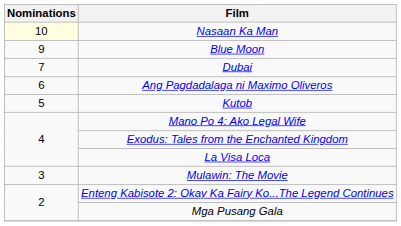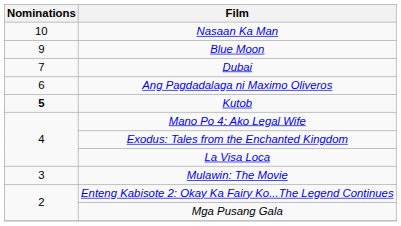(41, 31) lightyellow background -> (41, 31) no background
(41, 103) normal -> (41, 103) bold
